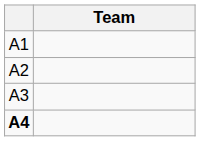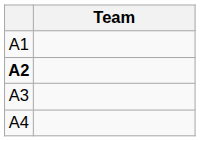(19, 70) normal -> (19, 70) bold
(19, 122) bold -> (19, 122) normal
